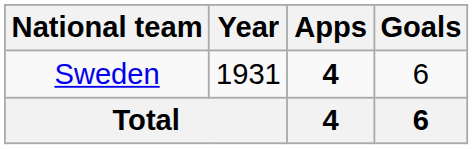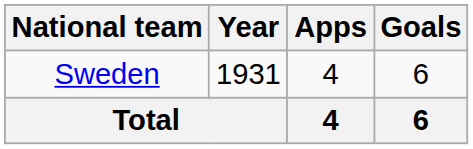(331, 73) bold -> (331, 73) normal
